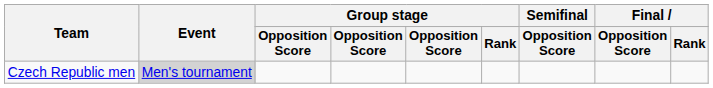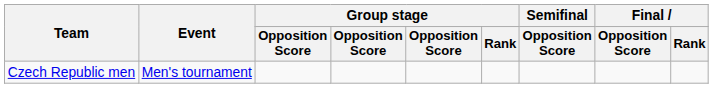(197, 73) lightgrey background -> (197, 73) no background
